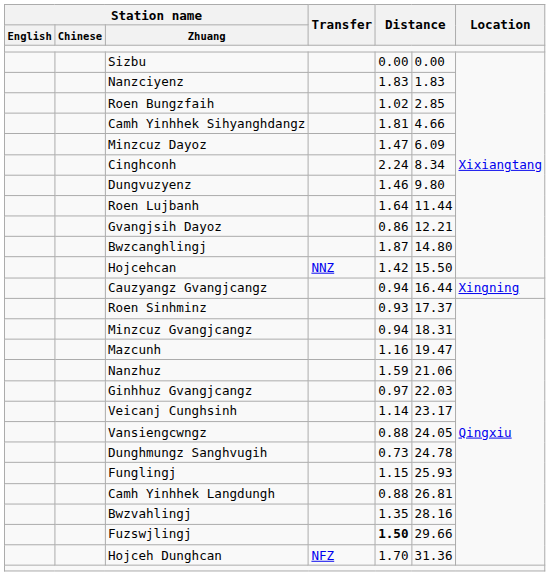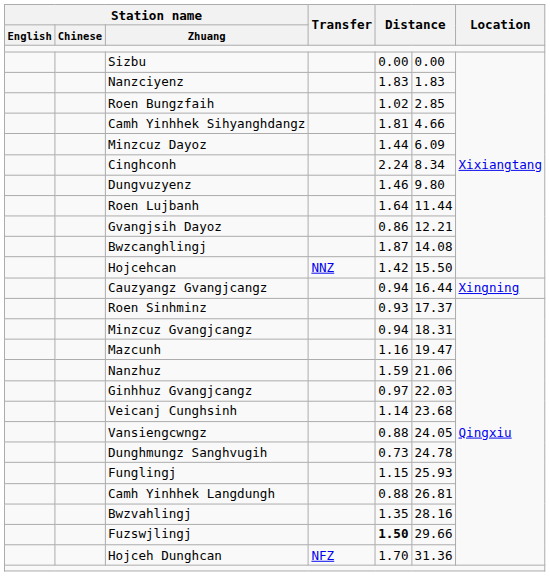(393, 144) 1.47 -> (393, 144) 1.44
(434, 247) 14.80 -> (434, 247) 14.08
(434, 411) 23.17 -> (434, 411) 23.68
